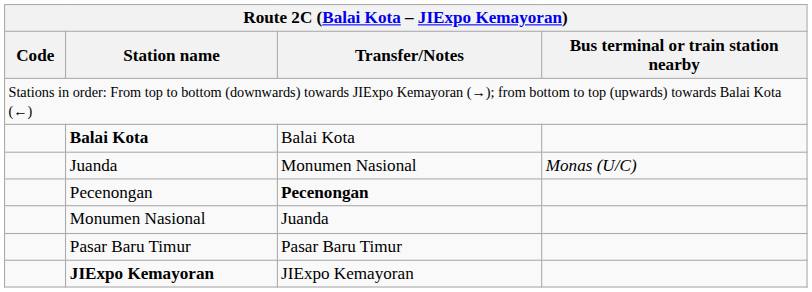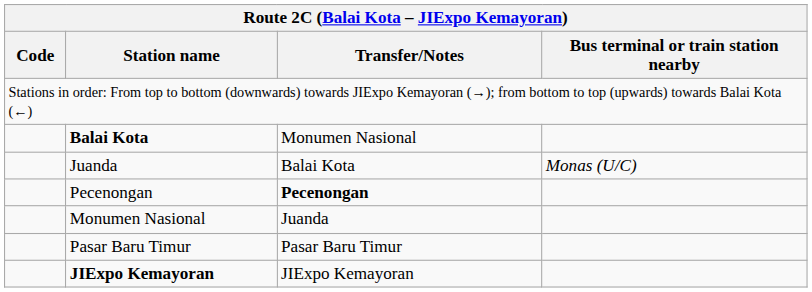(318, 138) Balai Kota -> (349, 138) Monumen Nasional
(349, 165) Monumen Nasional -> (318, 165) Balai Kota
